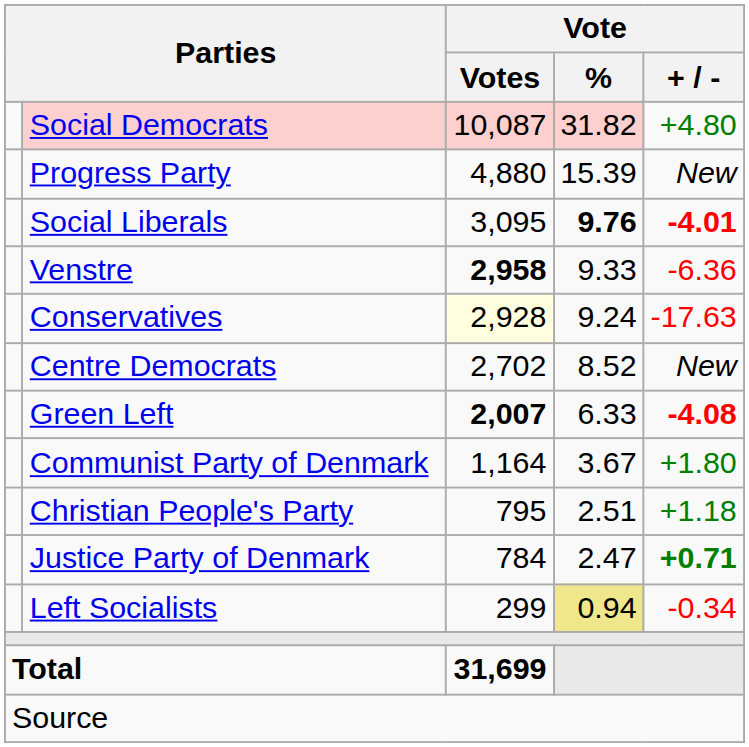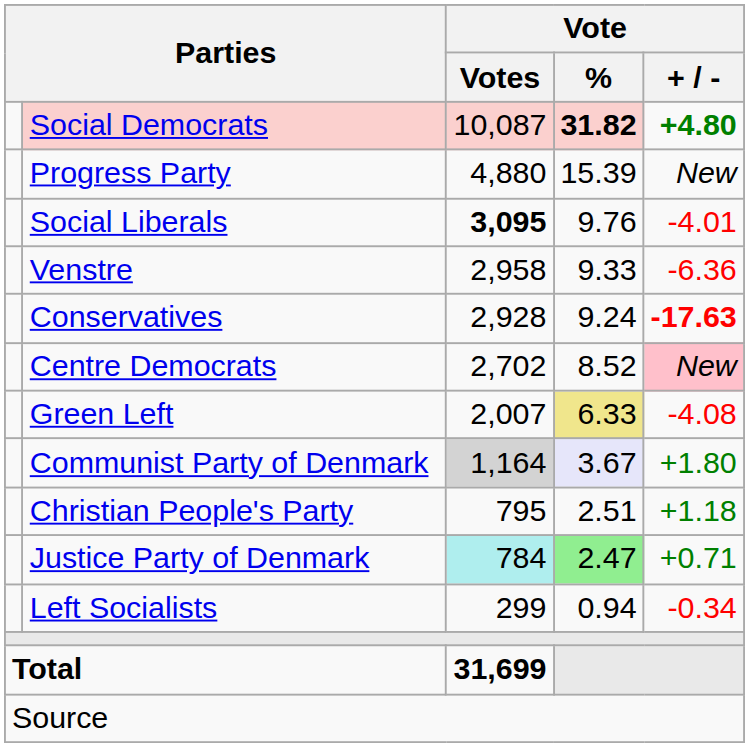(599, 125) normal -> (599, 125) bold
(698, 125) normal -> (698, 125) bold
(508, 221) normal -> (508, 221) bold
(607, 221) bold -> (607, 221) normal
(702, 221) bold -> (702, 221) normal
(508, 269) bold -> (508, 269) normal
(508, 317) lightyellow background -> (508, 317) no background
(694, 317) normal -> (694, 317) bold
(706, 366) no background -> (706, 366) pink background
(508, 414) bold -> (508, 414) normal
(607, 414) no background -> (607, 414) khaki background
(702, 414) bold -> (702, 414) normal
(508, 462) no background -> (508, 462) lightgrey background
(607, 462) no background -> (607, 462) lavender background
(521, 558) no background -> (521, 558) paleturquoise background
(607, 558) no background -> (607, 558) lightgreen background
(698, 558) bold -> (698, 558) normal
(607, 607) khaki background -> (607, 607) no background
